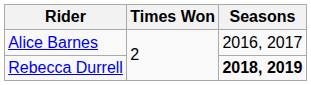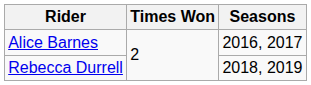(262, 67) bold -> (262, 67) normal
